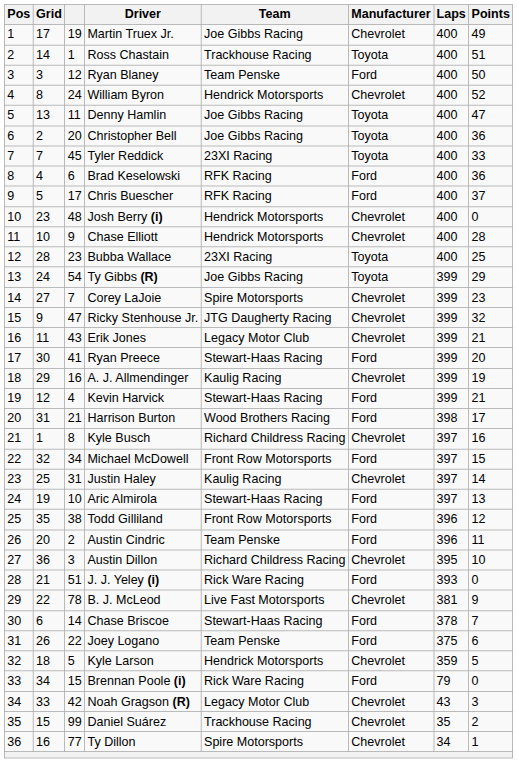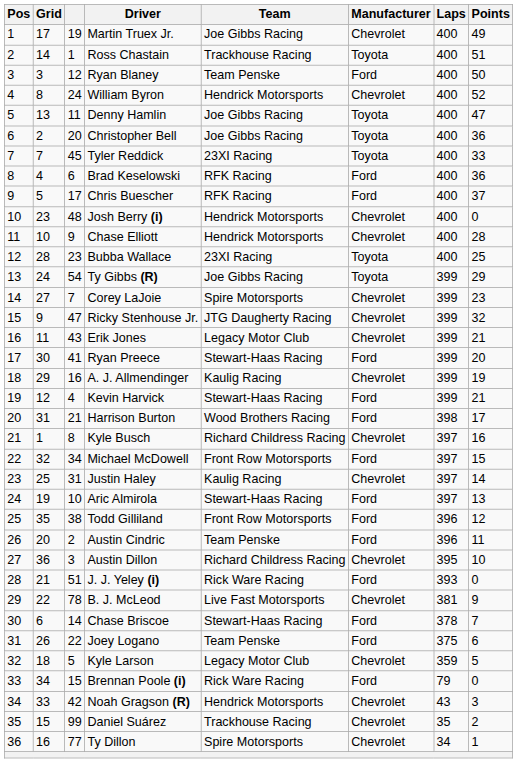(264, 660) Hendrick Motorsports -> (257, 660) Legacy Motor Club
(257, 701) Legacy Motor Club -> (264, 701) Hendrick Motorsports
